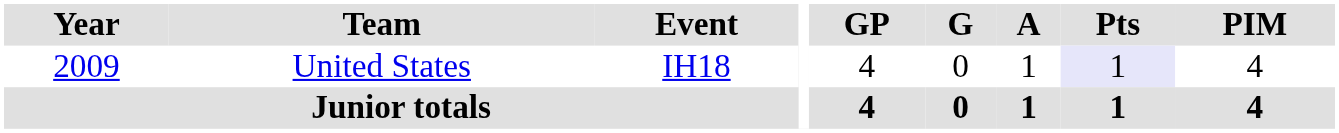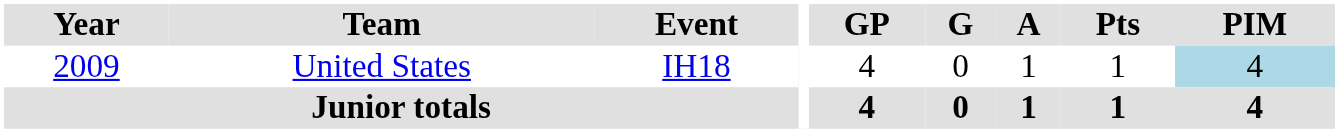(1118, 65) lavender background -> (1118, 65) no background
(1255, 65) no background -> (1255, 65) lightblue background
